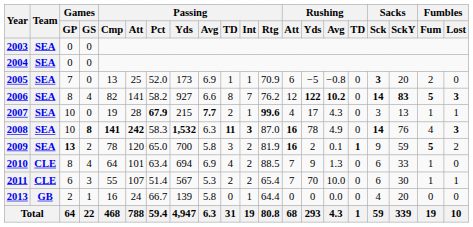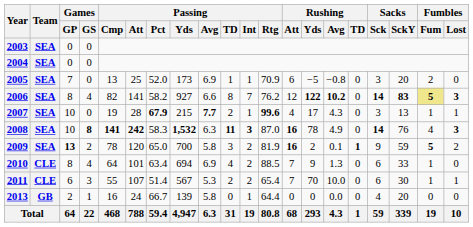(378, 79) bold -> (378, 79) normal
(431, 96) no background -> (431, 96) khaki background
